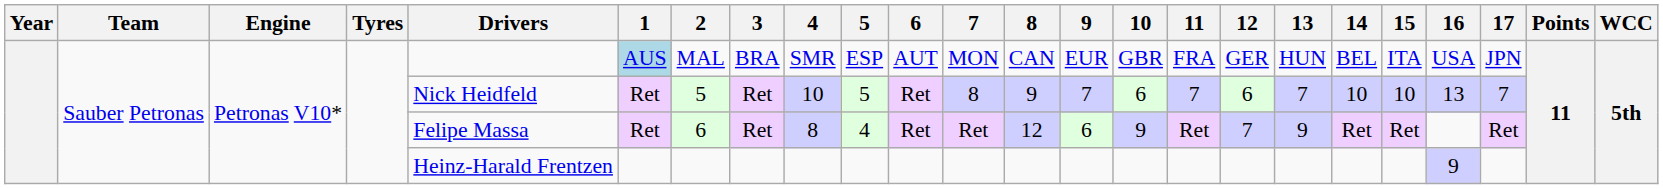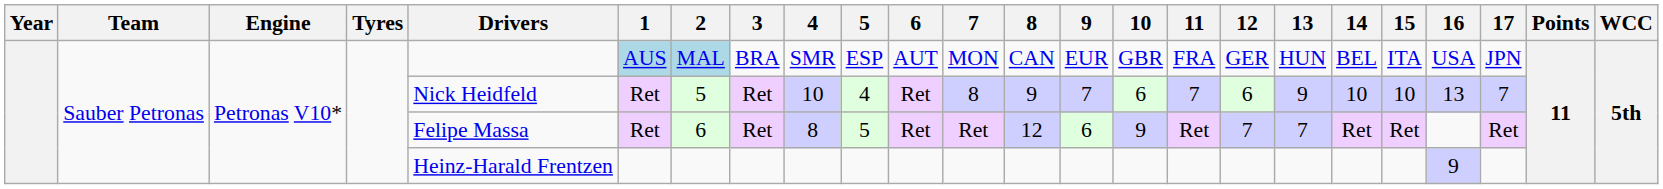(701, 58) no background -> (701, 58) lightblue background
(864, 94) 5 -> (864, 94) 4
(1302, 94) 7 -> (1302, 94) 9
(864, 130) 4 -> (864, 130) 5
(1302, 130) 9 -> (1302, 130) 7
